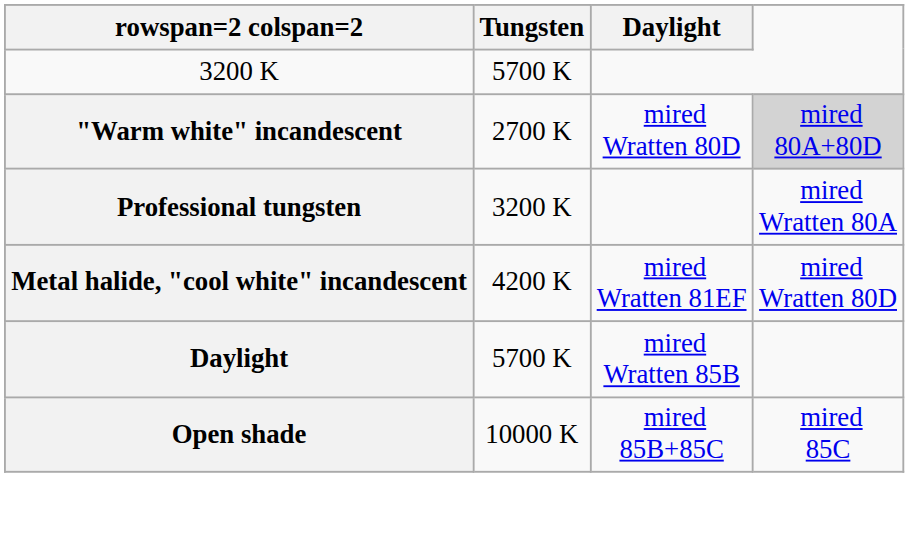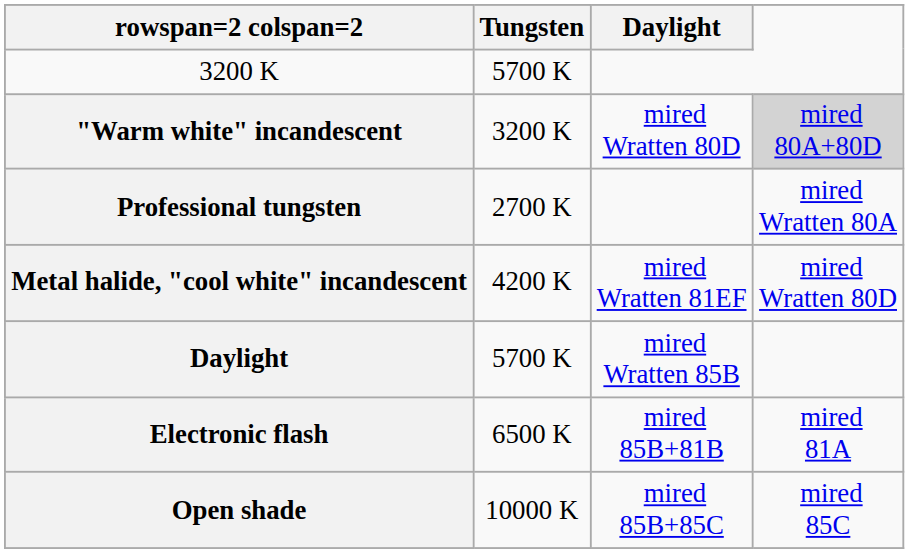(532, 131) 2700 K -> (532, 131) 3200 K
(532, 206) 3200 K -> (532, 206) 2700 K
+ row: (239, 434)
